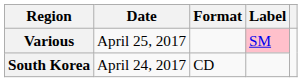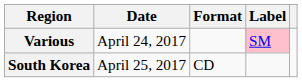(142, 40) April 25, 2017 -> (142, 40) April 24, 2017
(142, 64) April 24, 2017 -> (142, 64) April 25, 2017
